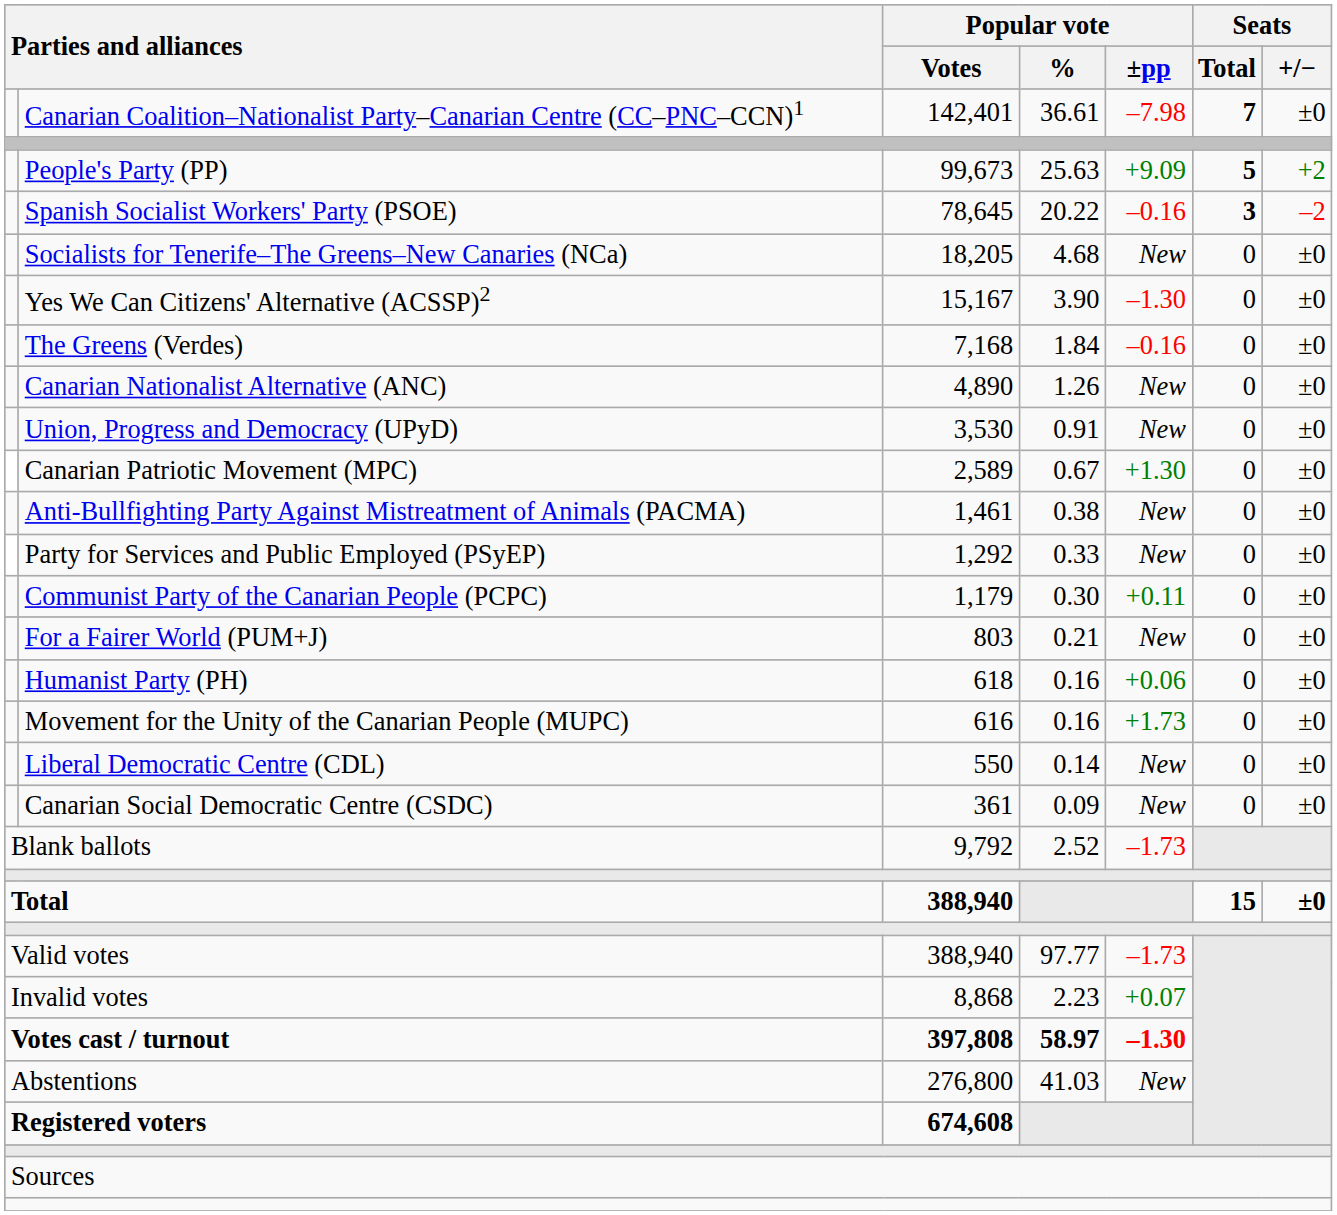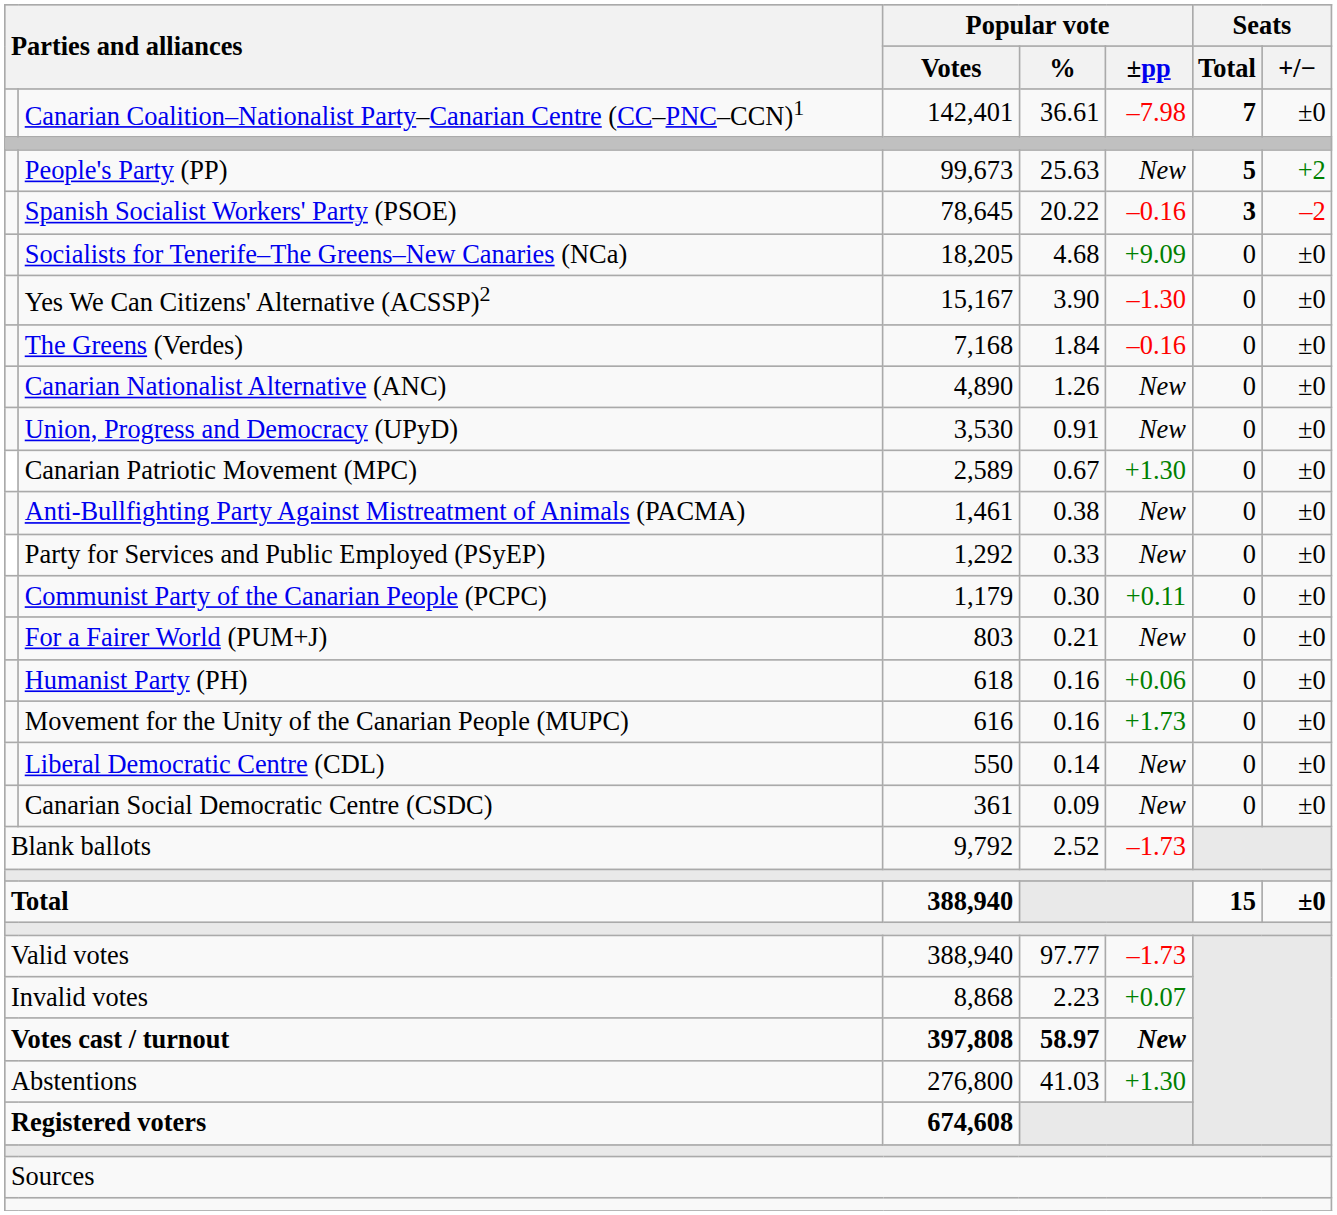(1155, 170) +9.09 -> (1162, 170) New
(1162, 254) New -> (1155, 254) +9.09
(1156, 1039) –1.30 -> (1162, 1039) New
(1162, 1081) New -> (1155, 1081) +1.30
